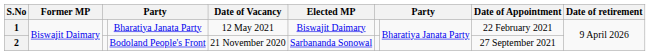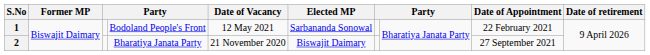(158, 27) Bharatiya Janata Party -> (158, 27) Bodoland People's Front
(331, 27) Biswajit Daimary -> (331, 27) Sarbananda Sonowal
(158, 43) Bodoland People's Front -> (158, 43) Bharatiya Janata Party
(331, 43) Sarbananda Sonowal -> (331, 43) Biswajit Daimary
